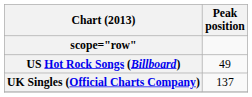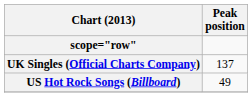rows swapped: (103, 82) <-> (103, 63)
